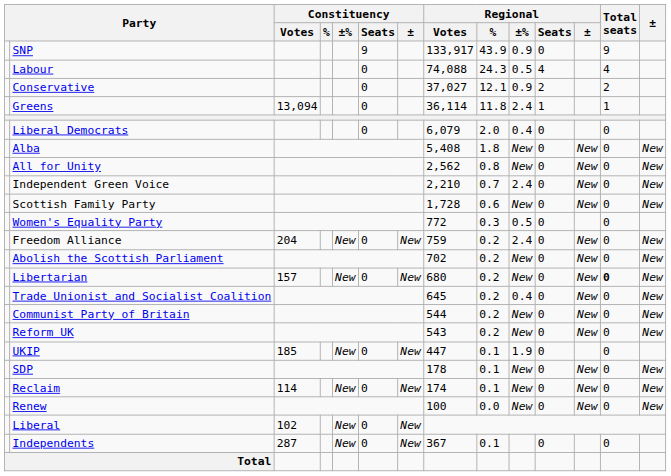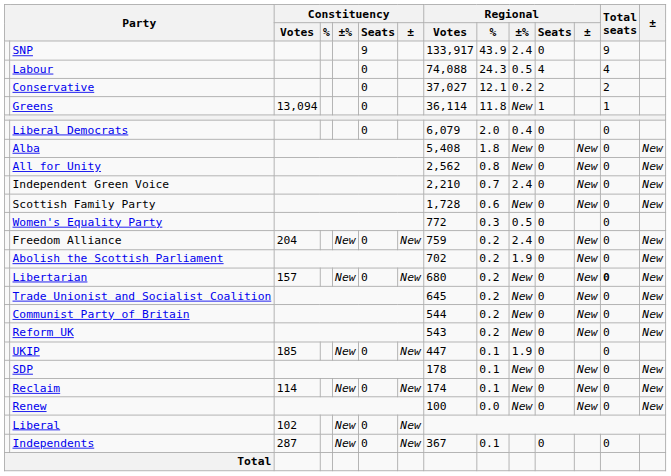(522, 51) 0.9 -> (522, 51) 2.4
(522, 87) 0.9 -> (522, 87) 0.2
(522, 106) 2.4 -> (522, 106) New
(522, 259) New -> (522, 259) 1.9
(522, 296) 0.4 -> (522, 296) New
